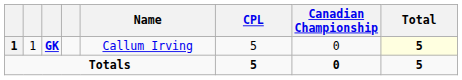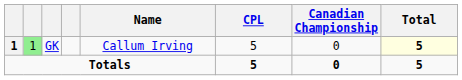(33, 46) no background -> (33, 46) lightgreen background
(52, 46) bold -> (52, 46) normal
